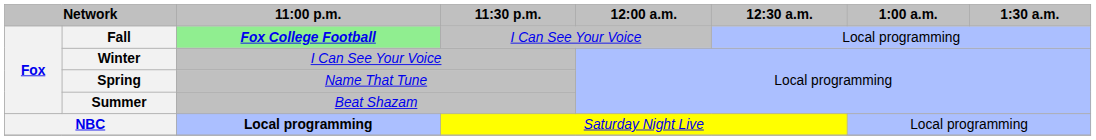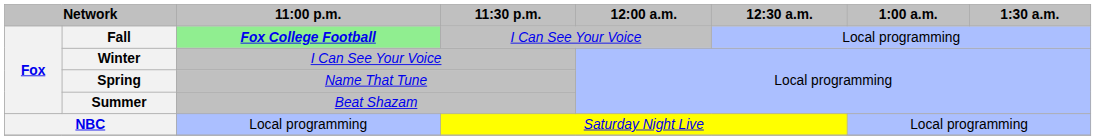(308, 124) bold -> (308, 124) normal
